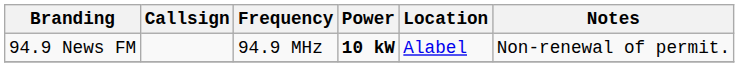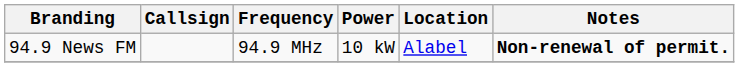(368, 48) bold -> (368, 48) normal
(613, 48) normal -> (613, 48) bold
